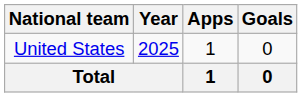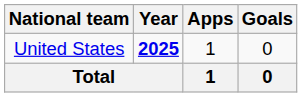(158, 48) normal -> (158, 48) bold
